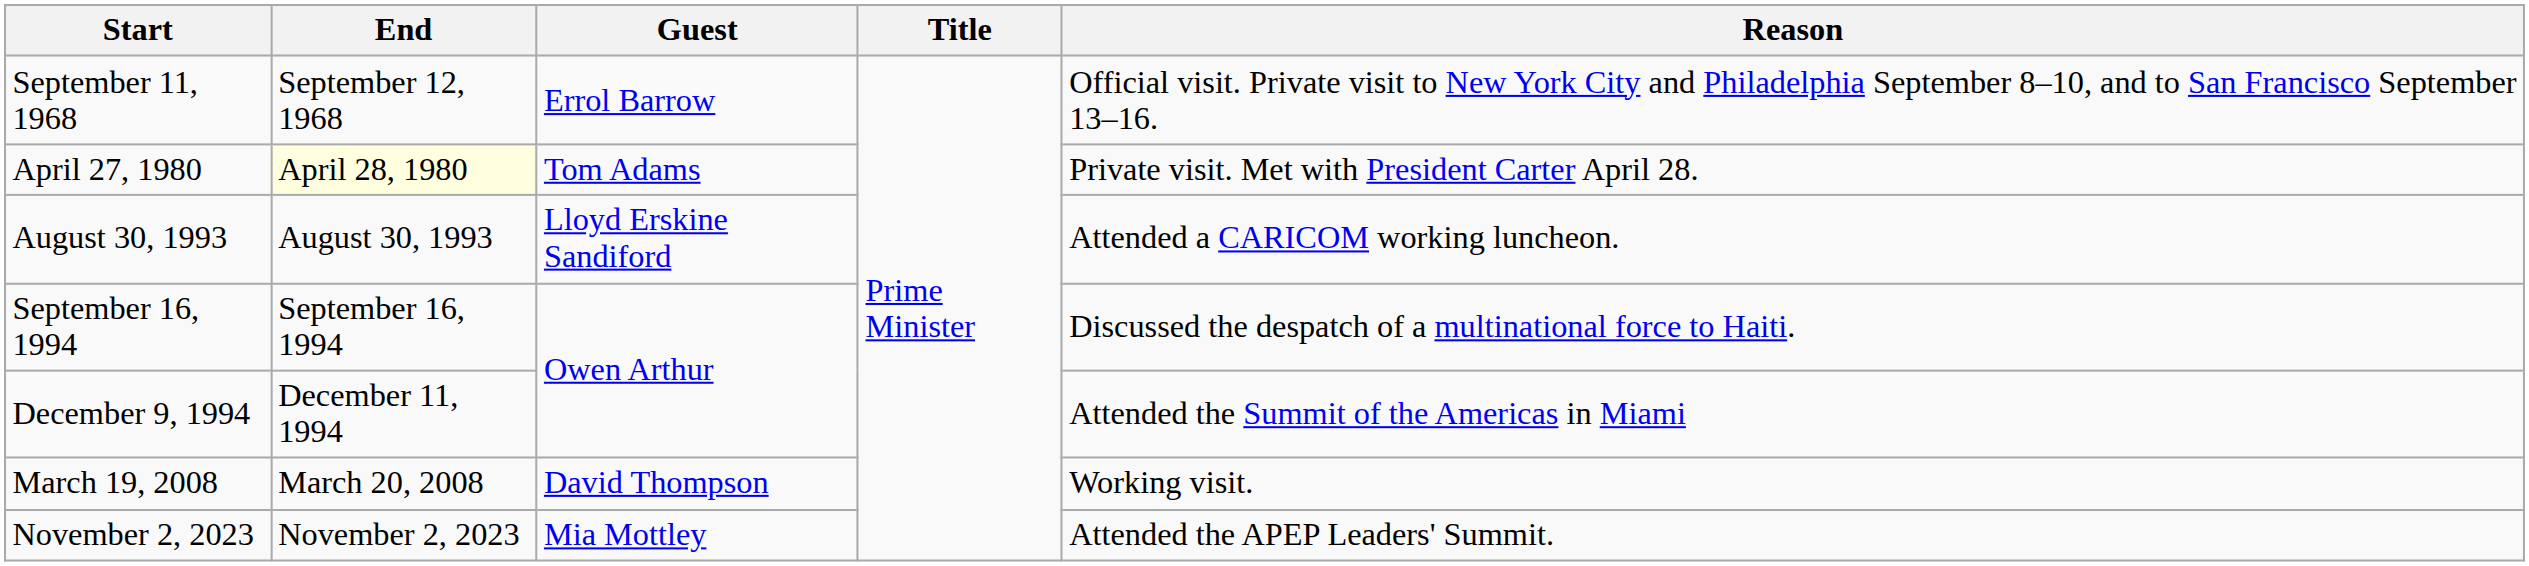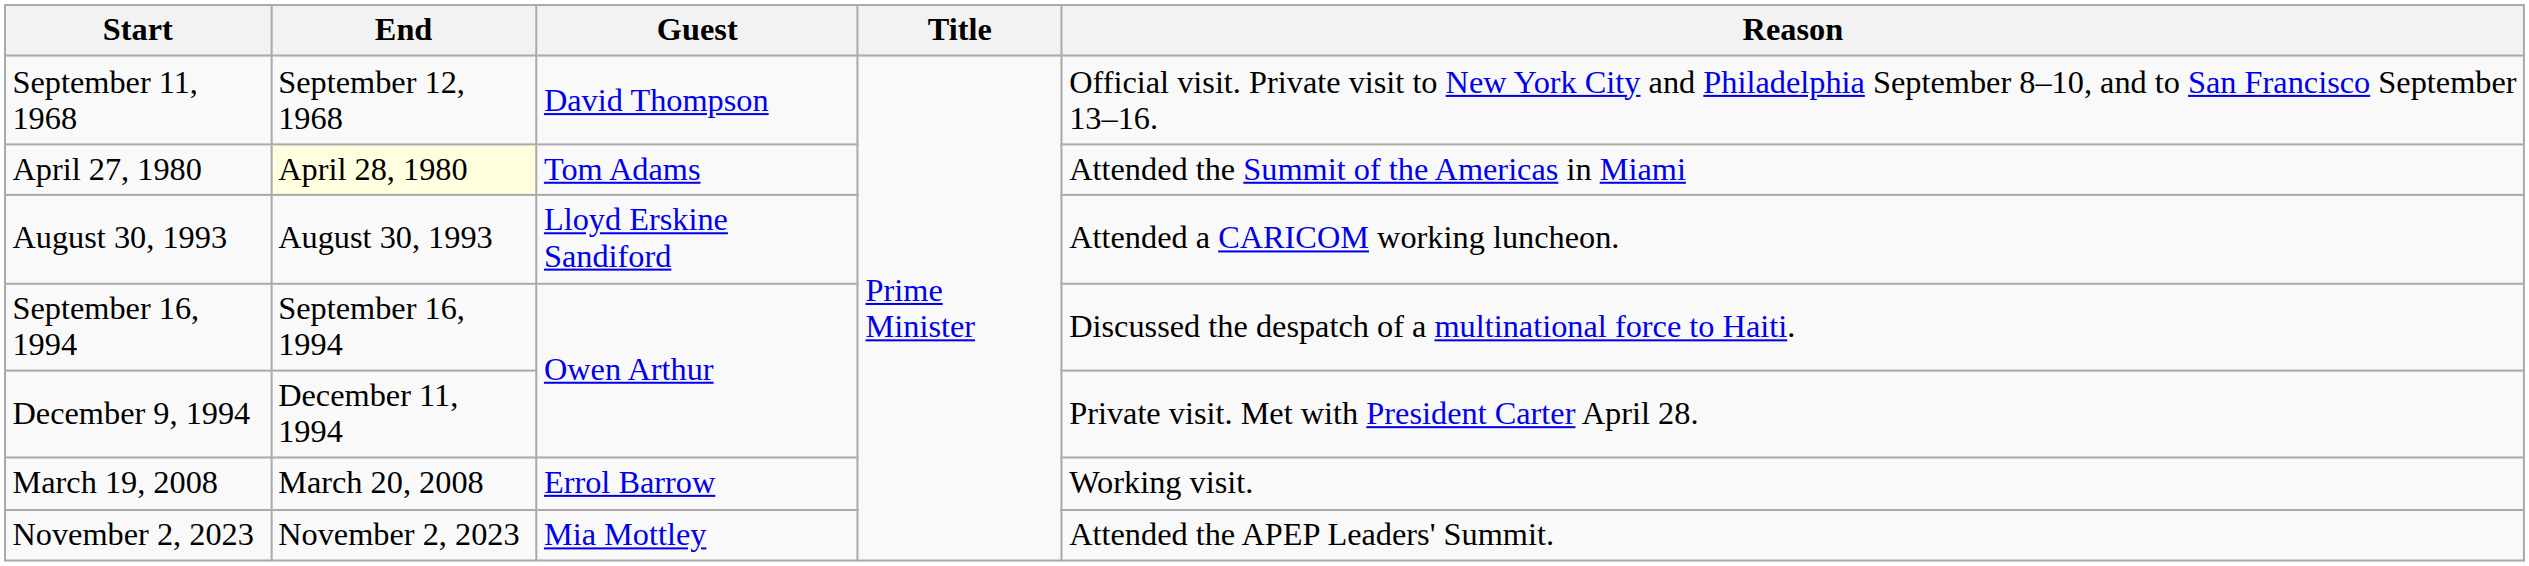(630, 99) Errol Barrow -> (656, 99) David Thompson
(1384, 169) Private visit. Met with President Carter April 28. -> (1378, 169) Attended the Summit of the Americas in Miami
(1378, 413) Attended the Summit of the Americas in Miami -> (1384, 413) Private visit. Met with President Carter April 28.
(656, 483) David Thompson -> (630, 483) Errol Barrow
